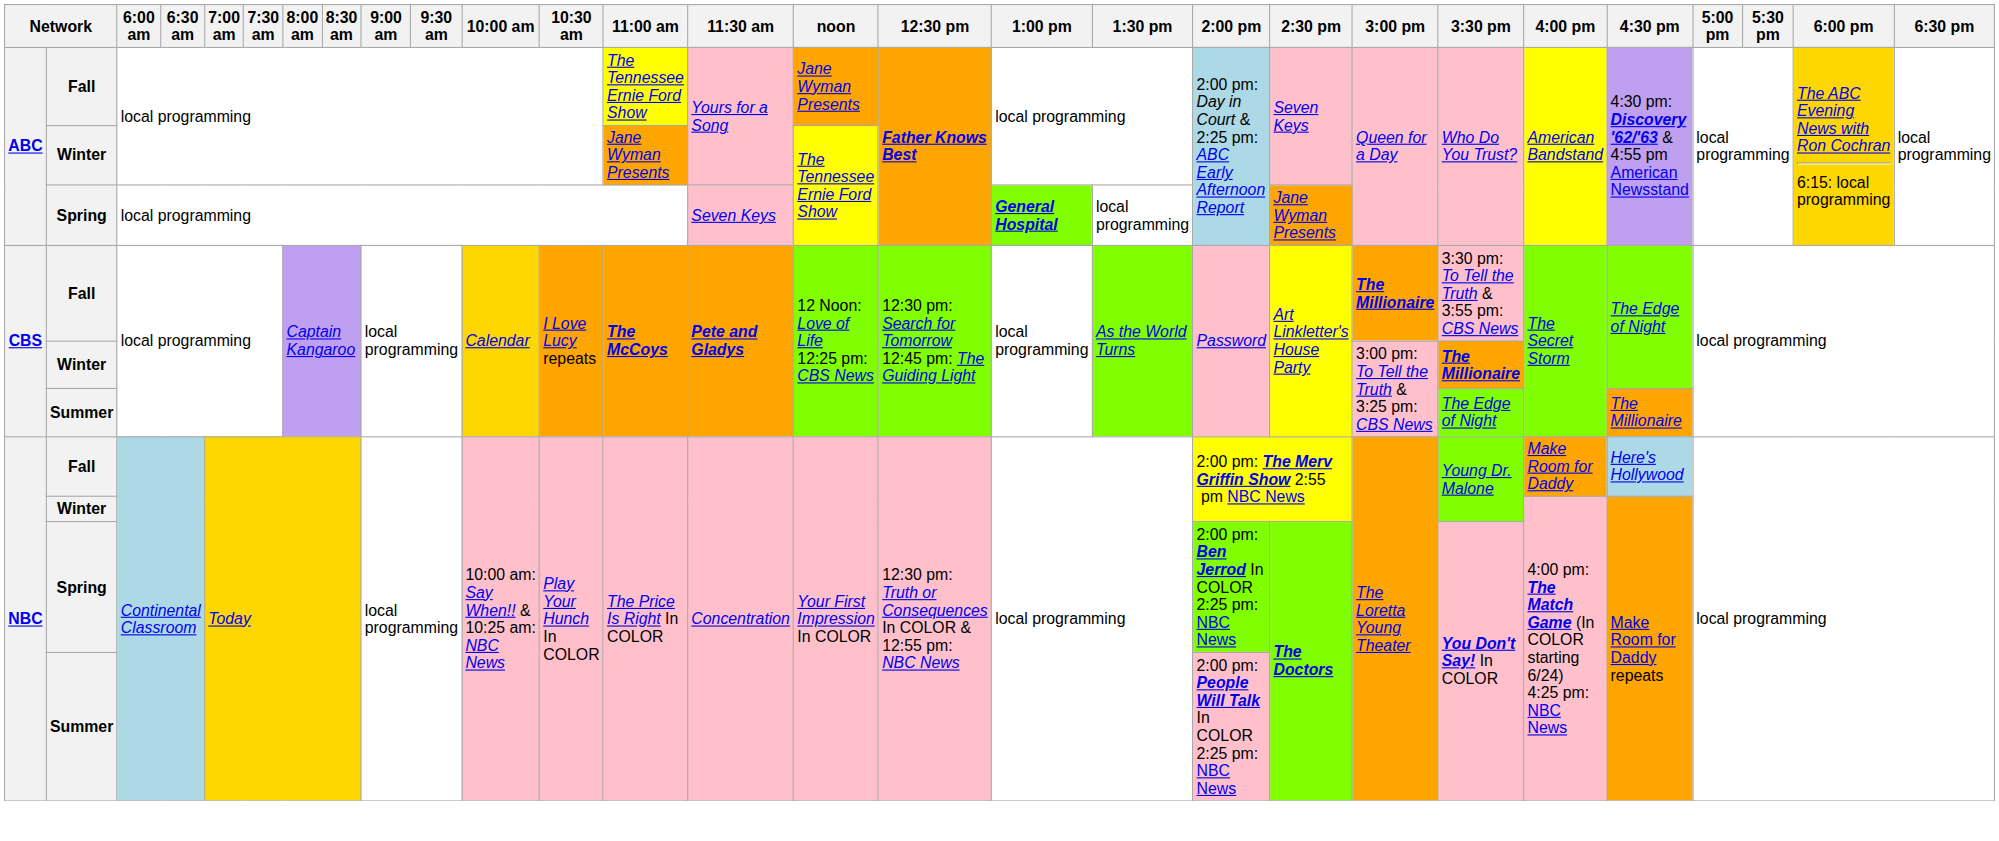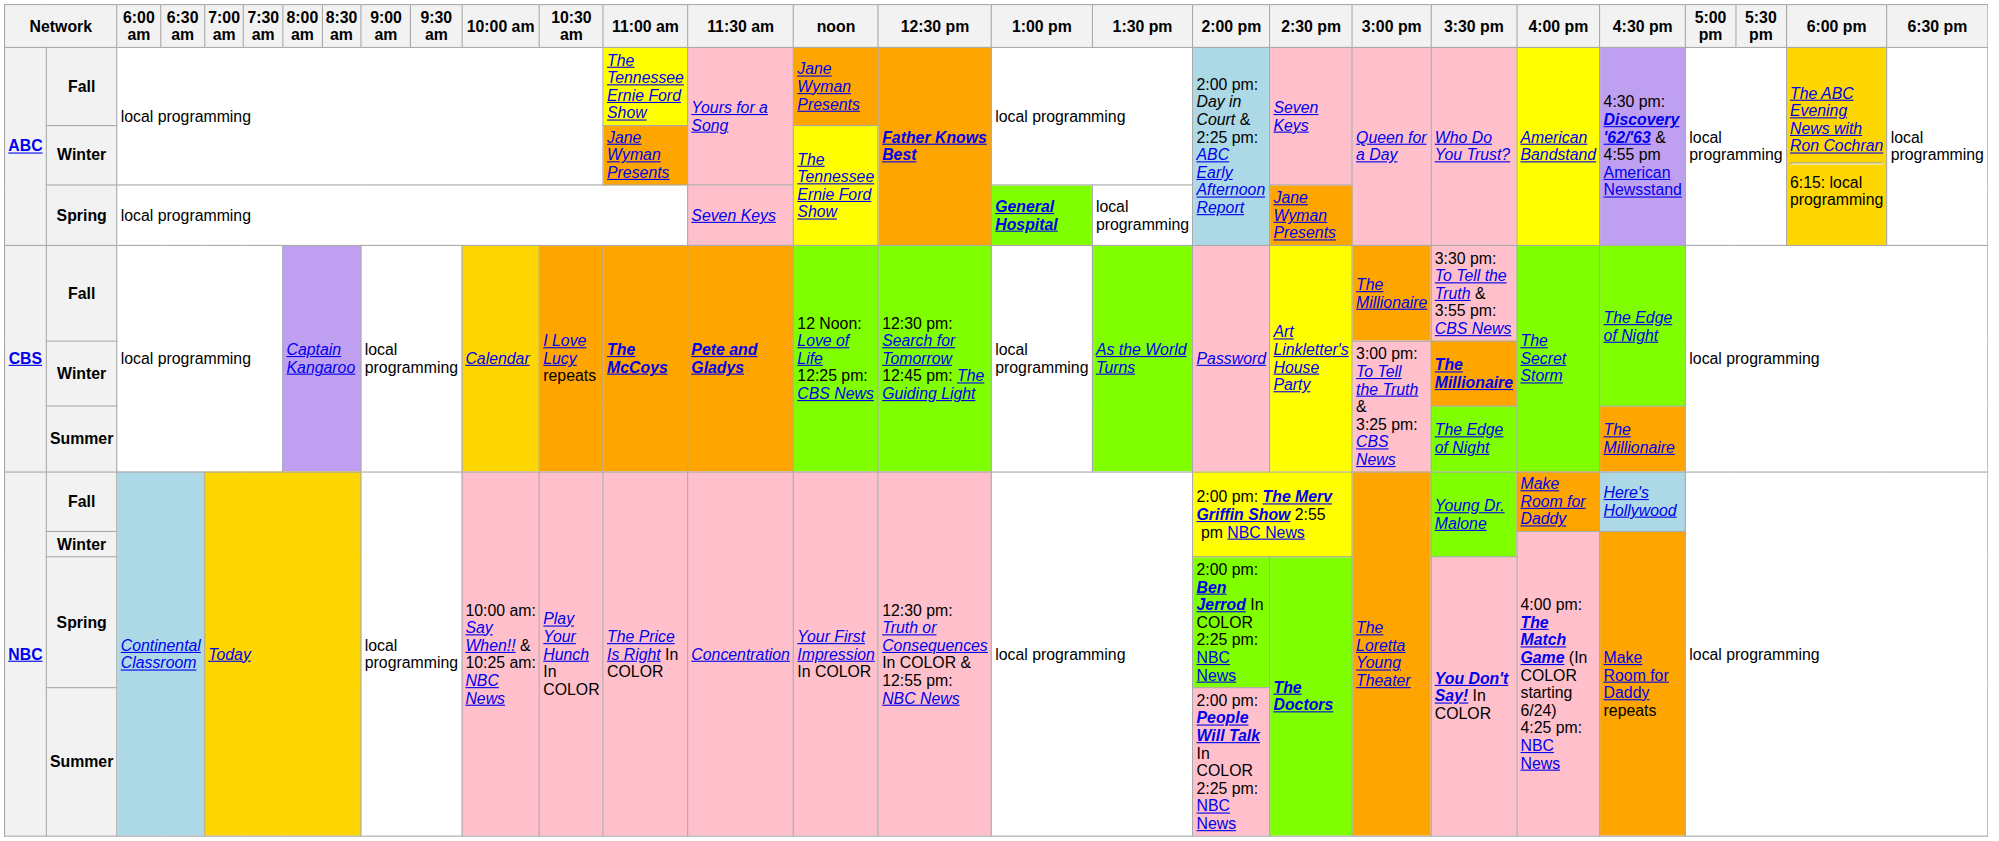(1395, 294) bold -> (1392, 294) normal
